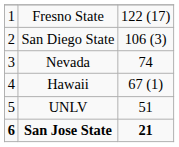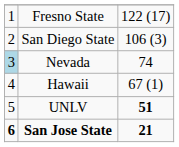(11, 61) no background -> (11, 61) lightblue background
(146, 107) normal -> (146, 107) bold
